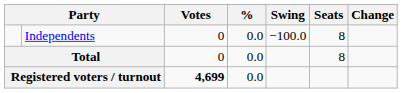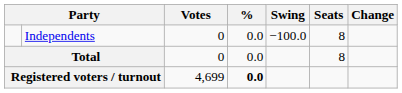(210, 77) bold -> (210, 77) normal
(255, 77) normal -> (255, 77) bold
